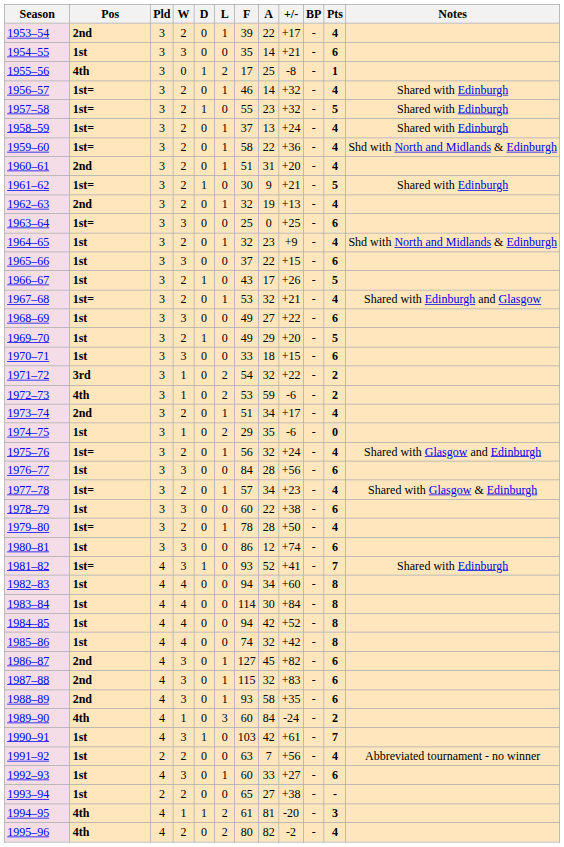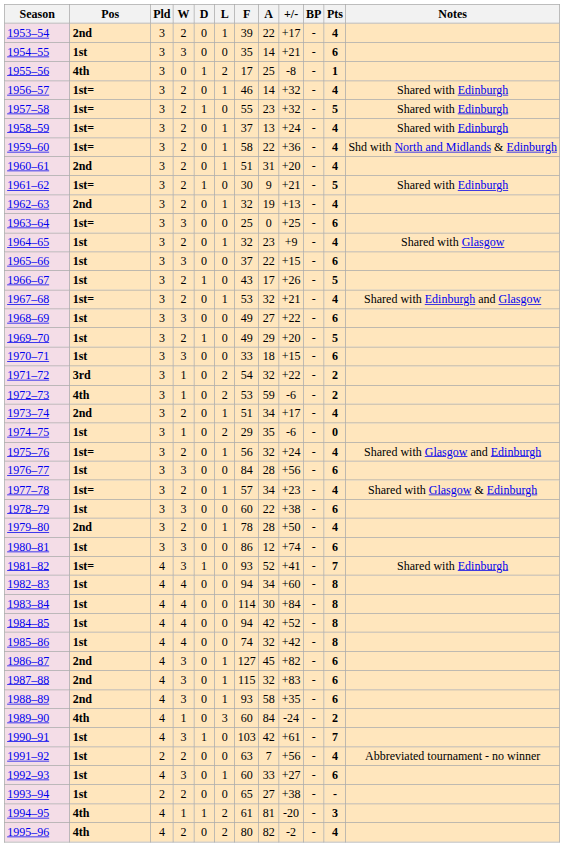(453, 242) Shd with North and Midlands & Edinburgh -> (453, 242) Shared with Glasgow
(83, 527) 1st= -> (82, 527) 2nd
